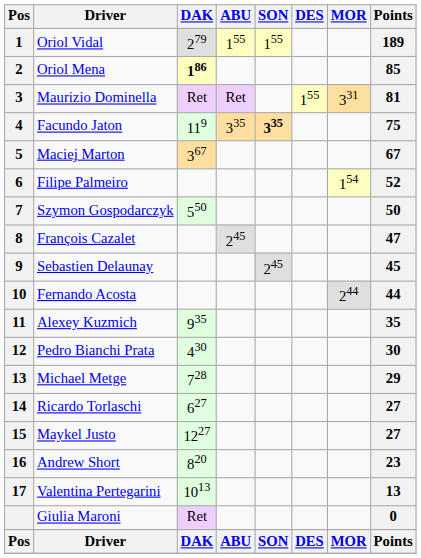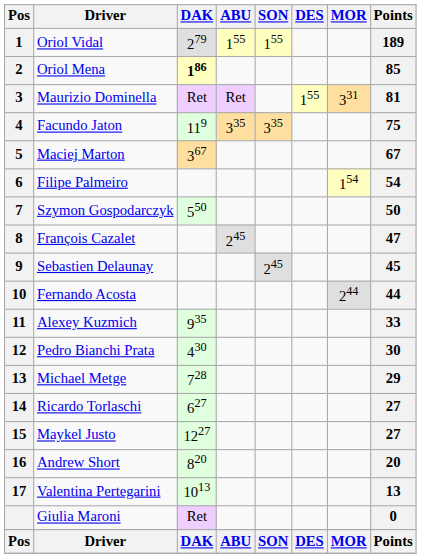(273, 126) bold -> (273, 126) normal
(393, 182) 52 -> (393, 182) 54
(393, 322) 35 -> (393, 322) 33
(393, 463) 23 -> (393, 463) 20
